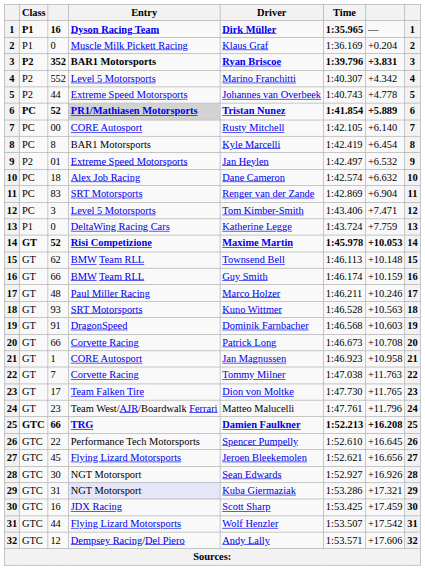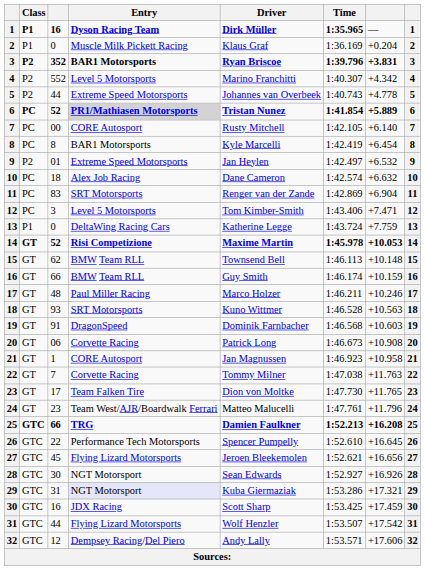(56, 342) 66 -> (56, 342) 06
(385, 342) +10.708 -> (385, 342) +10.908
